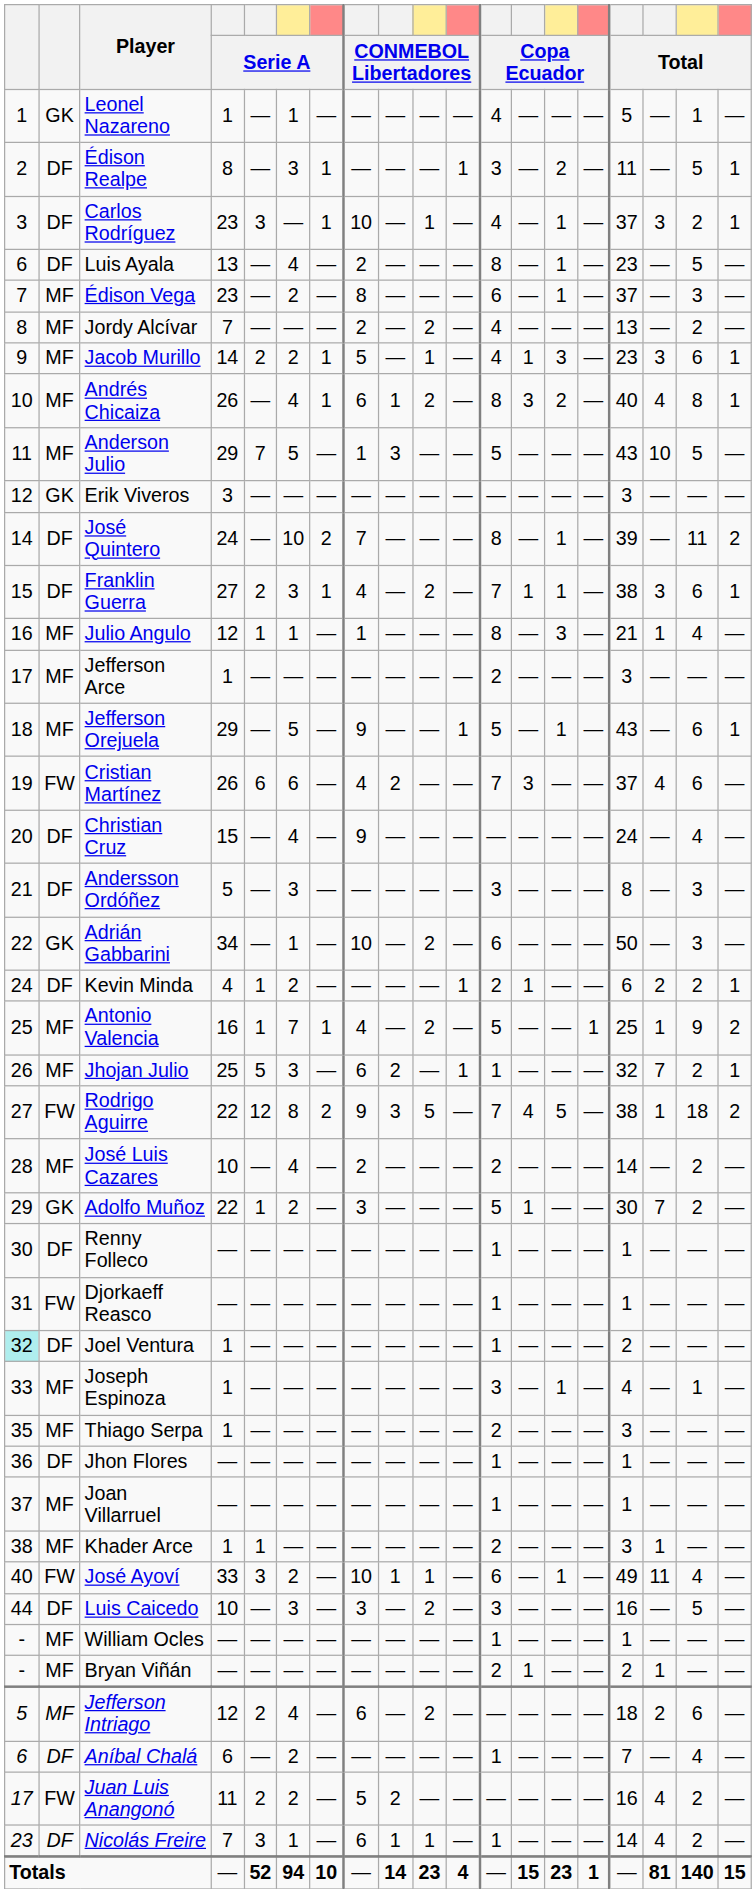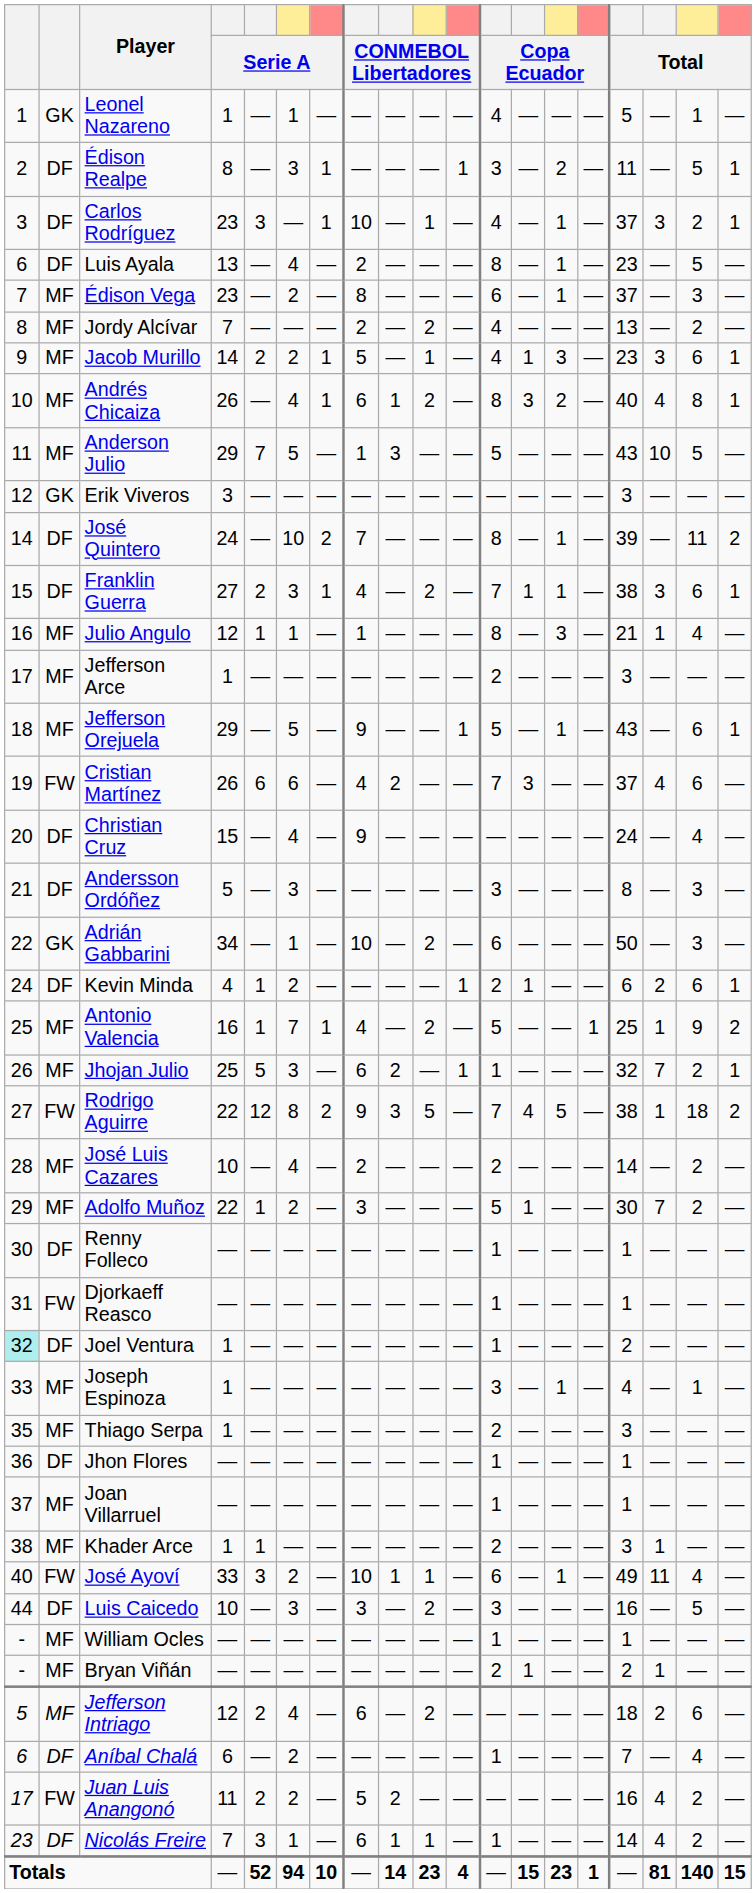(697, 985) 2 -> (697, 985) 6
(60, 1207) GK -> (60, 1207) MF
